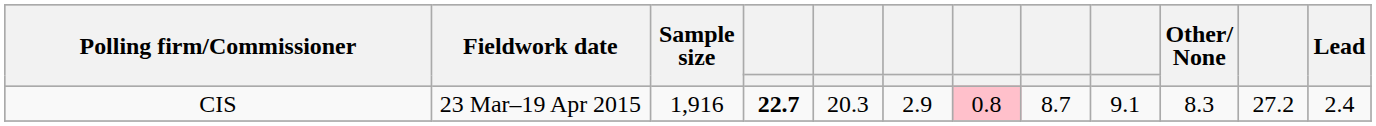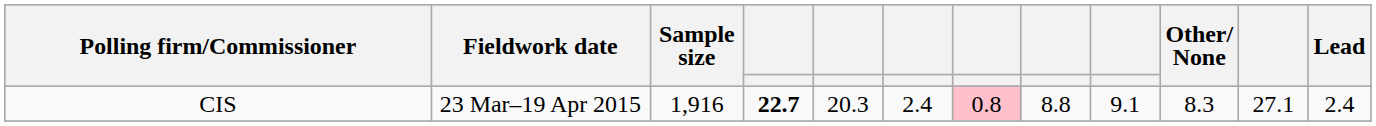(917, 103) 2.9 -> (917, 103) 2.4
(1056, 103) 8.7 -> (1056, 103) 8.8
(1273, 103) 27.2 -> (1273, 103) 27.1
